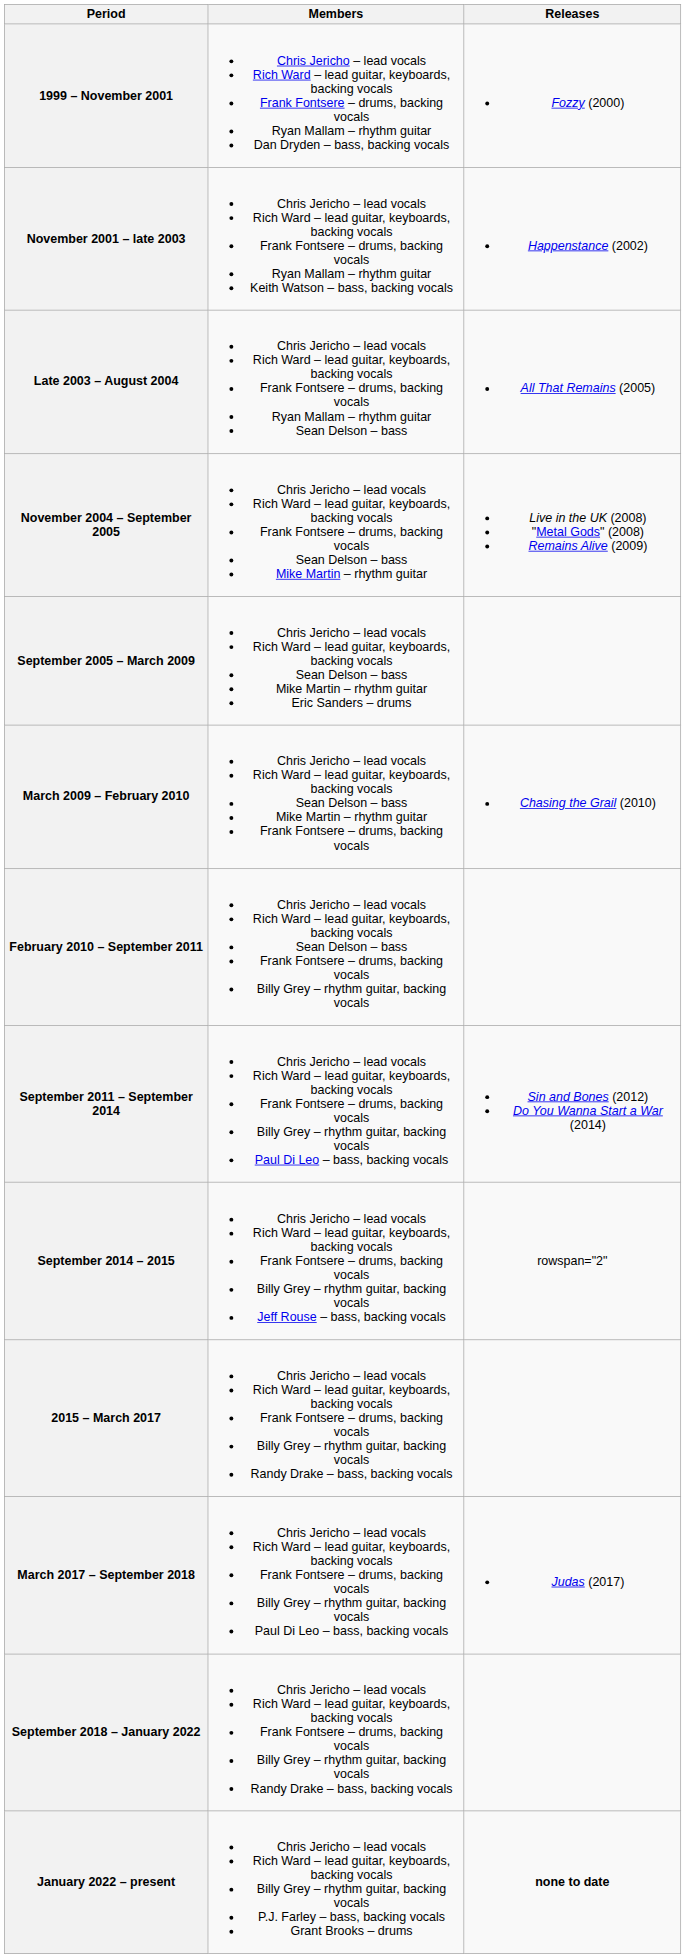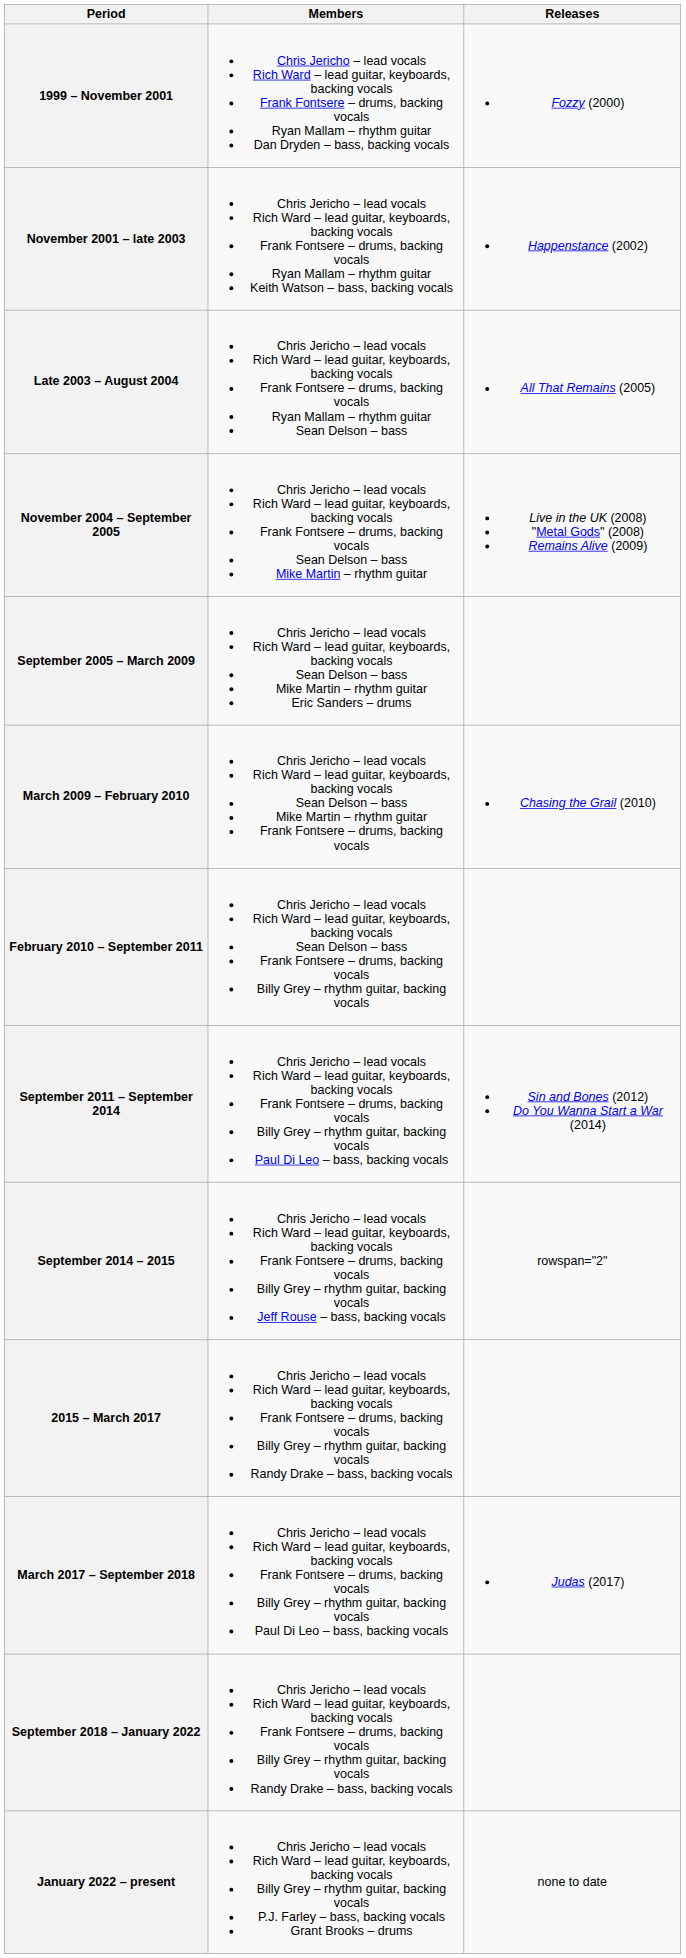(572, 1882) bold -> (572, 1882) normal
